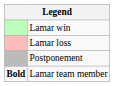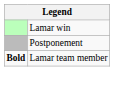- row: (50, 43)
